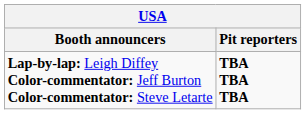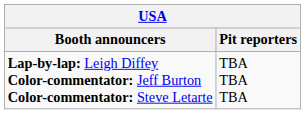(234, 80) bold -> (234, 80) normal
